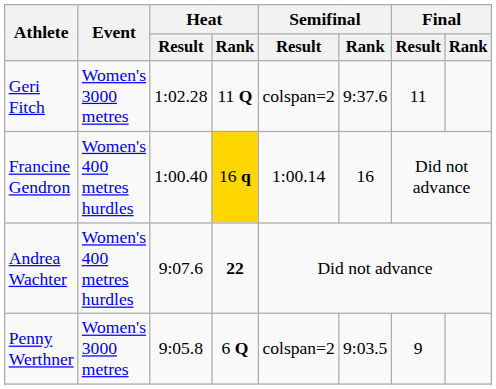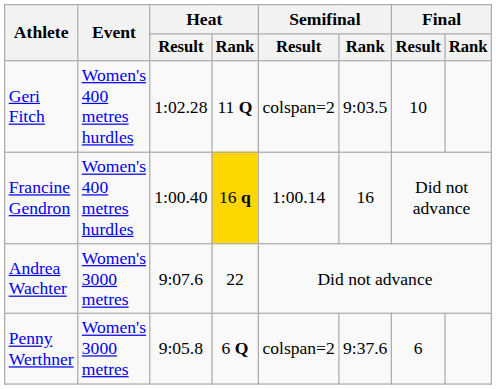(114, 96) Women's 3000 metres -> (114, 106) Women's 400 metres hurdles
(365, 96) 9:37.6 -> (365, 106) 9:03.5
(418, 96) 11 -> (418, 106) 10
(114, 268) Women's 400 metres hurdles -> (114, 278) Women's 3000 metres
(235, 268) bold -> (235, 278) normal
(365, 349) 9:03.5 -> (365, 349) 9:37.6
(418, 349) 9 -> (418, 349) 6
